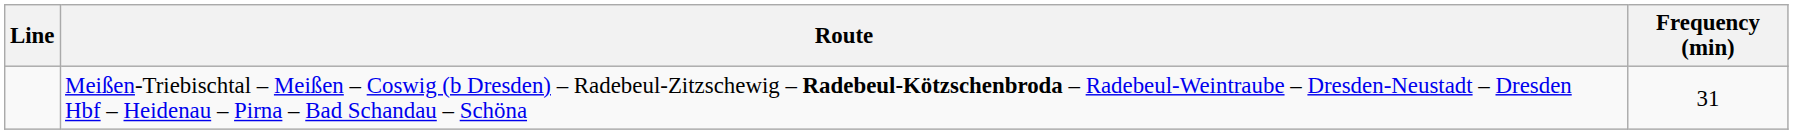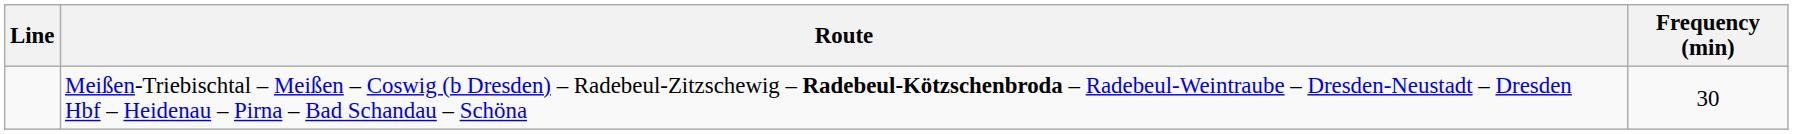(1708, 97) 31 -> (1708, 97) 30
